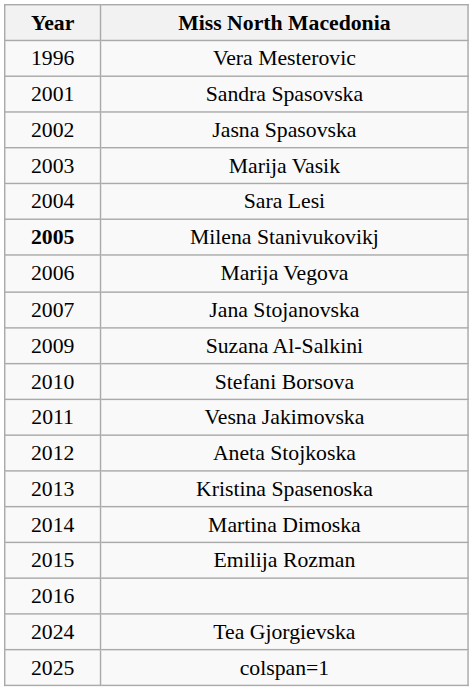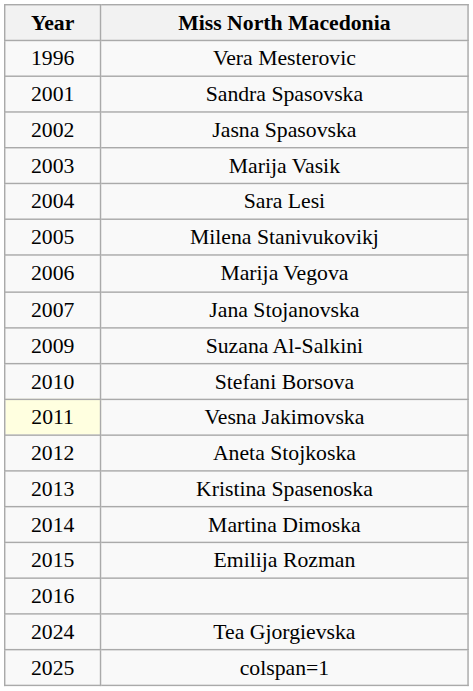(53, 237) bold -> (53, 237) normal
(53, 416) no background -> (53, 416) lightyellow background
